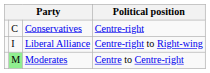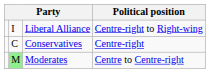rows swapped: (53, 28) <-> (58, 44)
